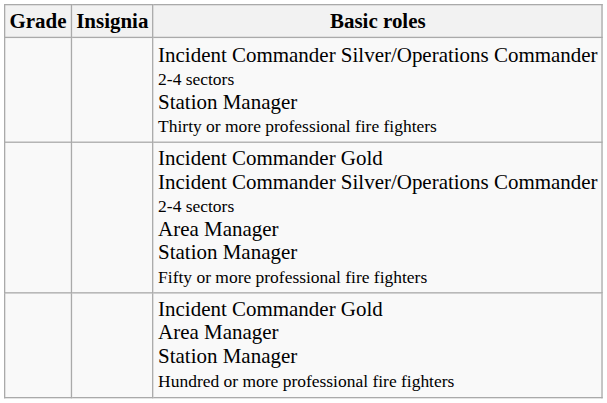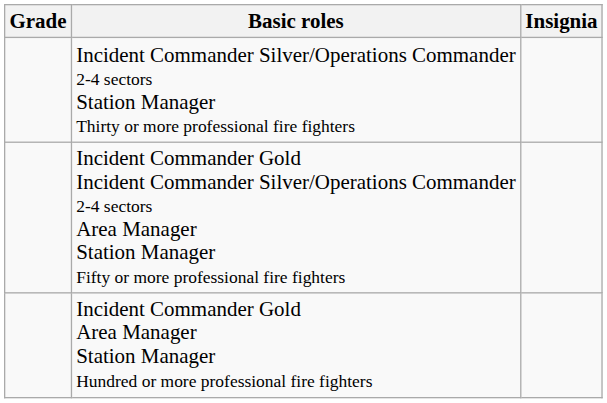columns swapped: (112, 21) <-> (378, 21)
